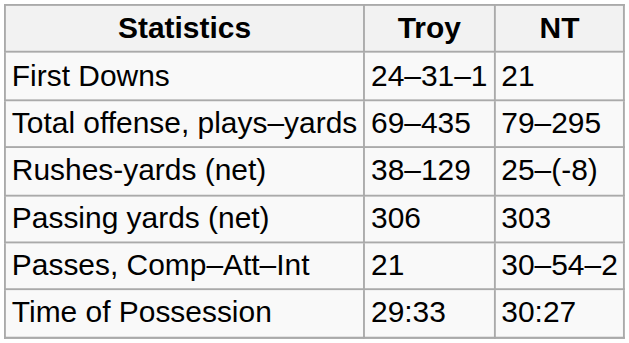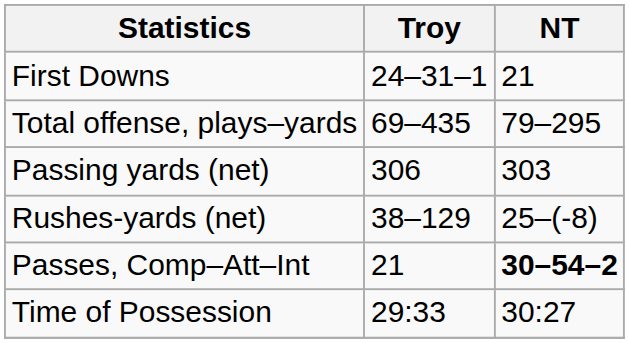rows swapped: (139, 170) <-> (141, 218)
(560, 265) normal -> (560, 265) bold
